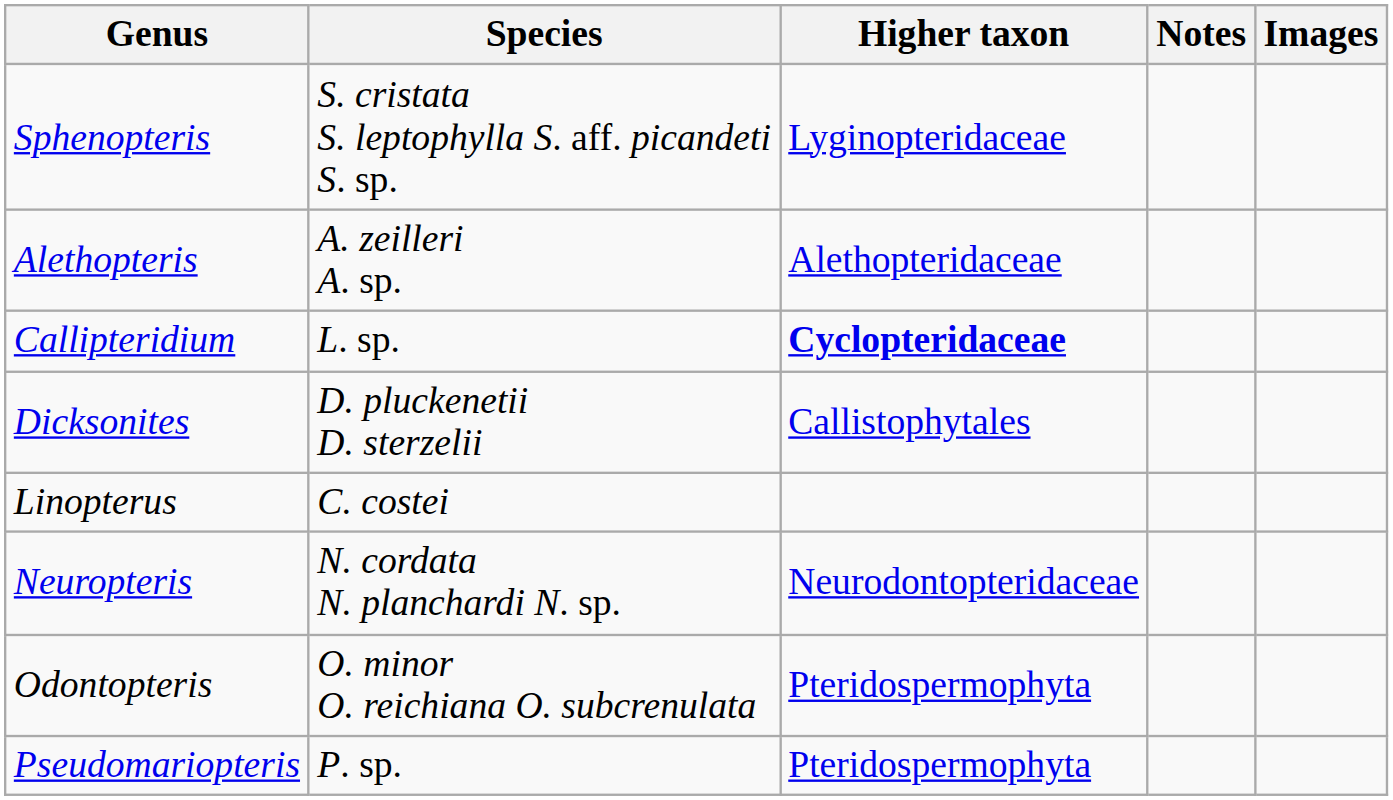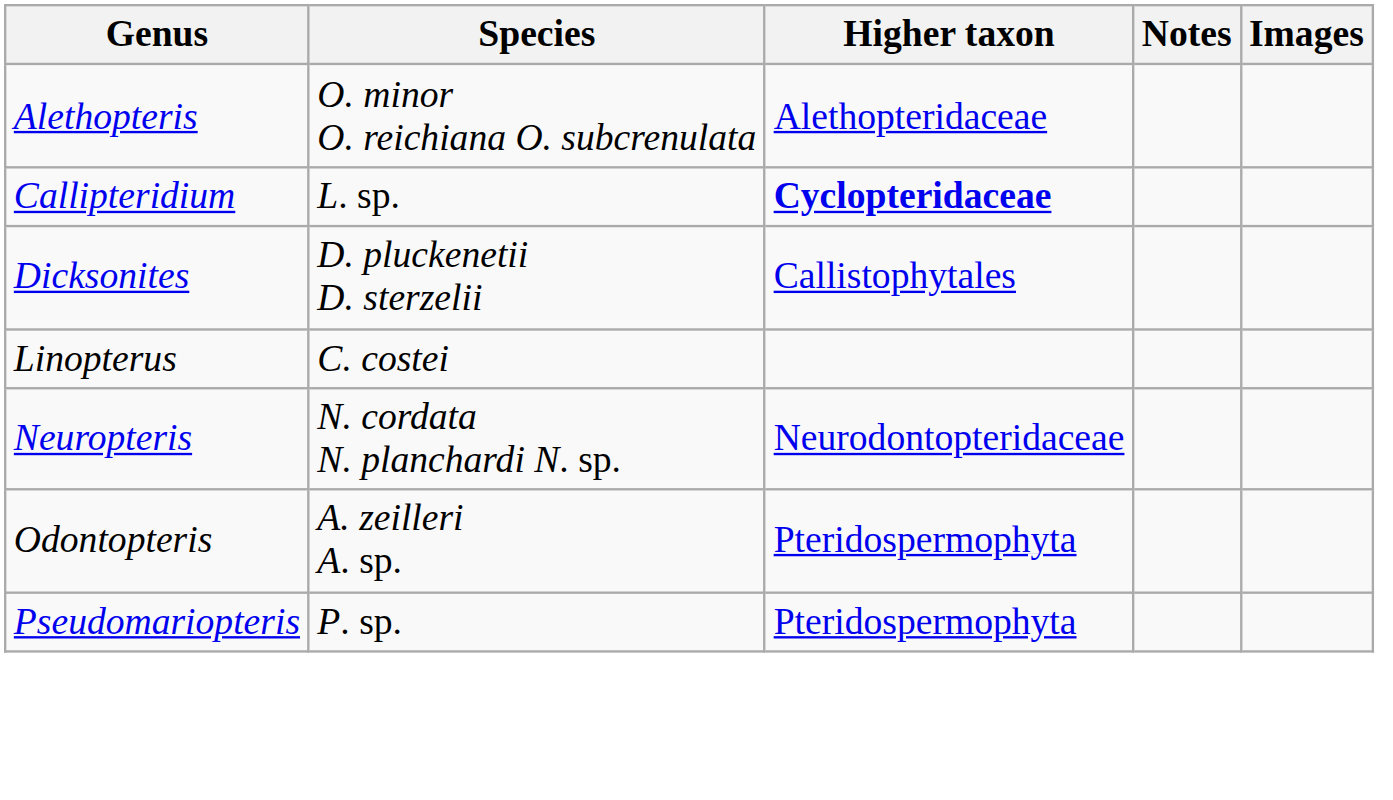- row: (112, 136)
(390, 259) A. zeilleri A. sp. -> (537, 115) O. minor O. reichiana O. subcrenulata
(537, 684) O. minor O. reichiana O. subcrenulata -> (390, 540) A. zeilleri A. sp.
